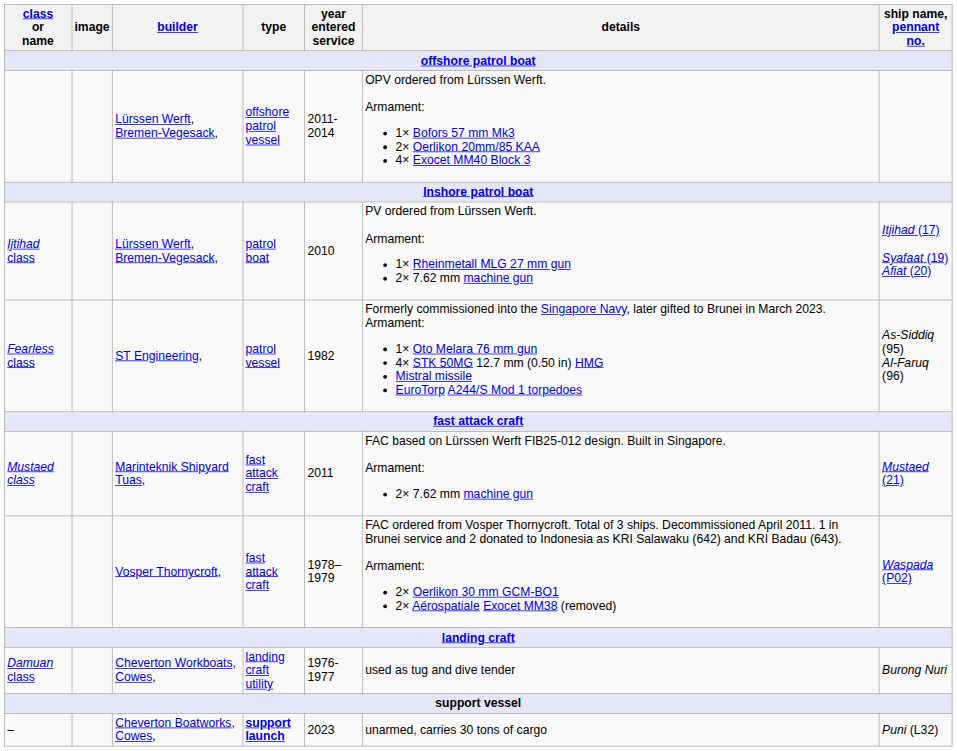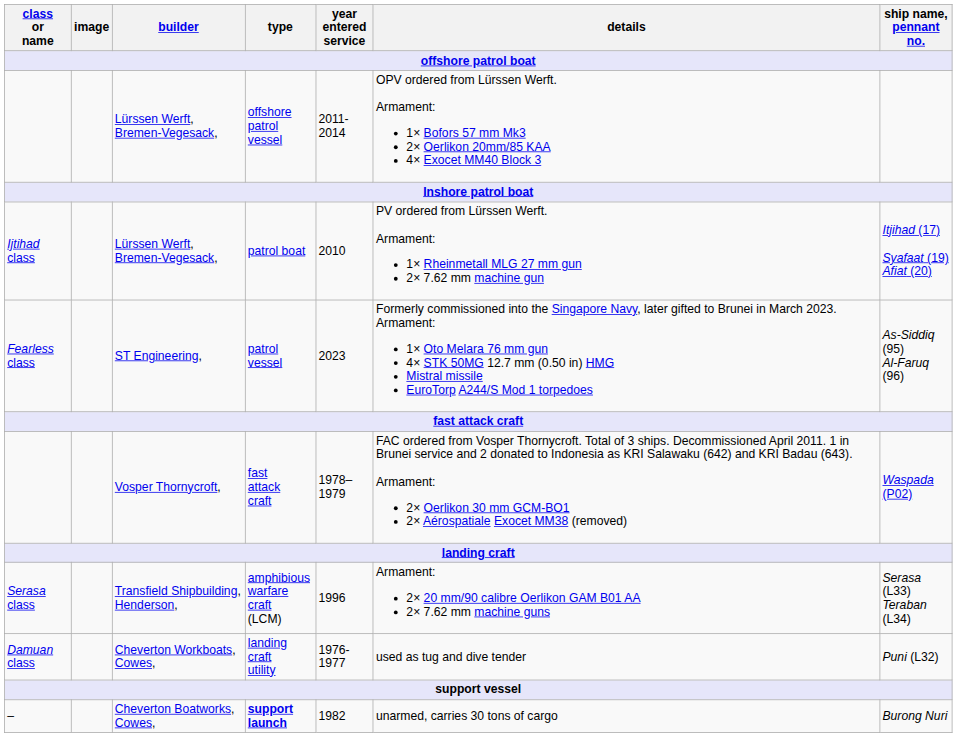(321, 356) 1982 -> (332, 356) 2023
- row: (31, 473)
+ row: (26, 598)
(915, 670) Burong Nuri -> (911, 656) Puni (L32)
(321, 729) 2023 -> (332, 716) 1982
(910, 729) Puni (L32) -> (915, 716) Burong Nuri
